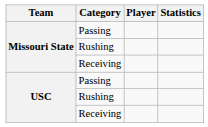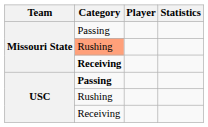(96, 46) no background -> (95, 46) lightsalmon background
(100, 63) normal -> (99, 63) bold
(95, 80) normal -> (94, 80) bold
